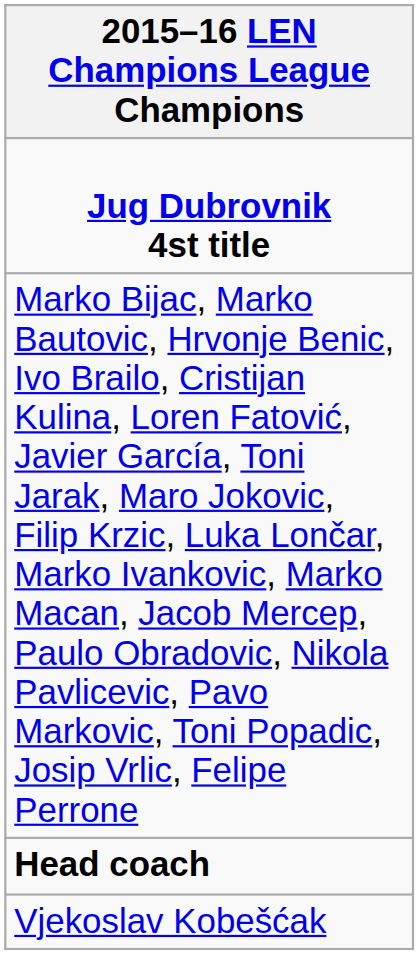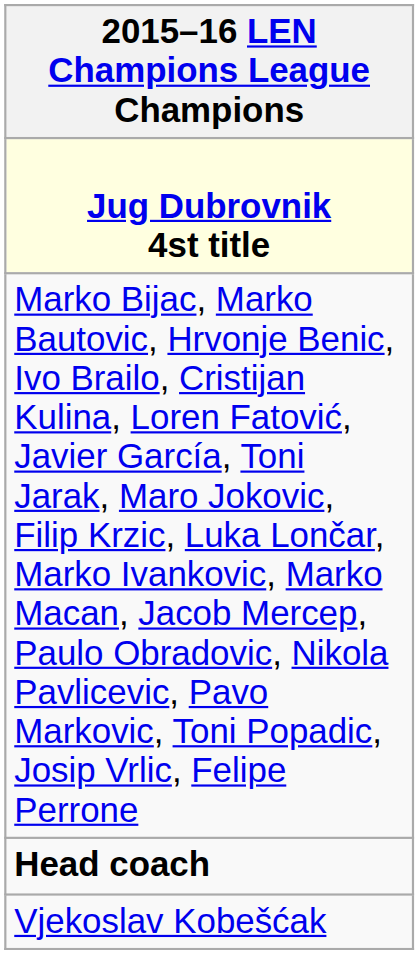(209, 224) no background -> (209, 224) lightyellow background
